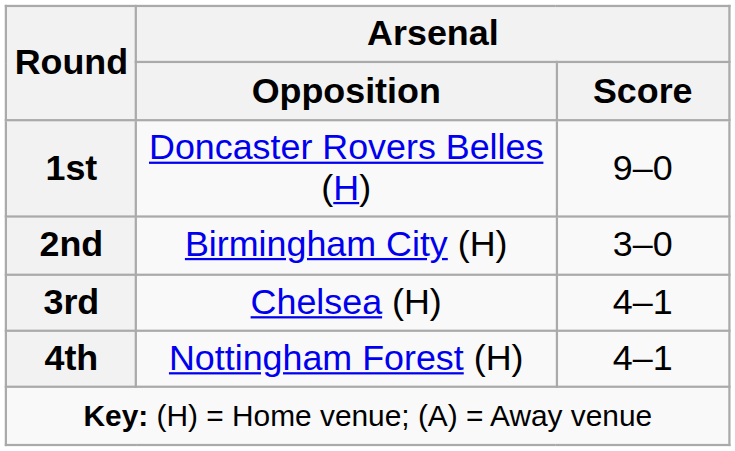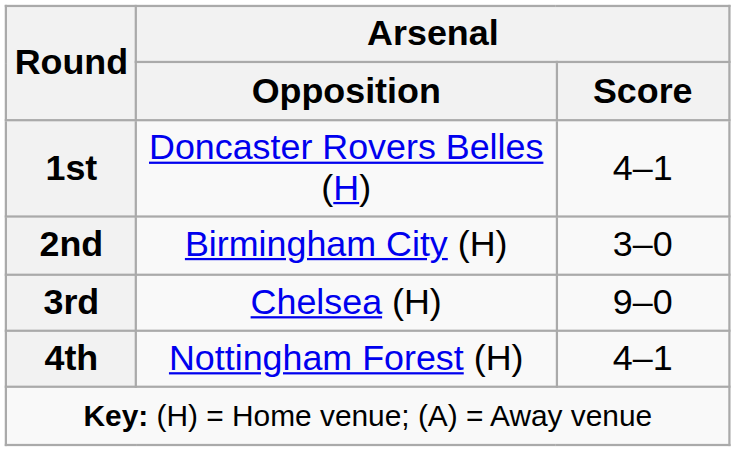(643, 167) 9–0 -> (643, 167) 4–1
(643, 301) 4–1 -> (643, 301) 9–0
